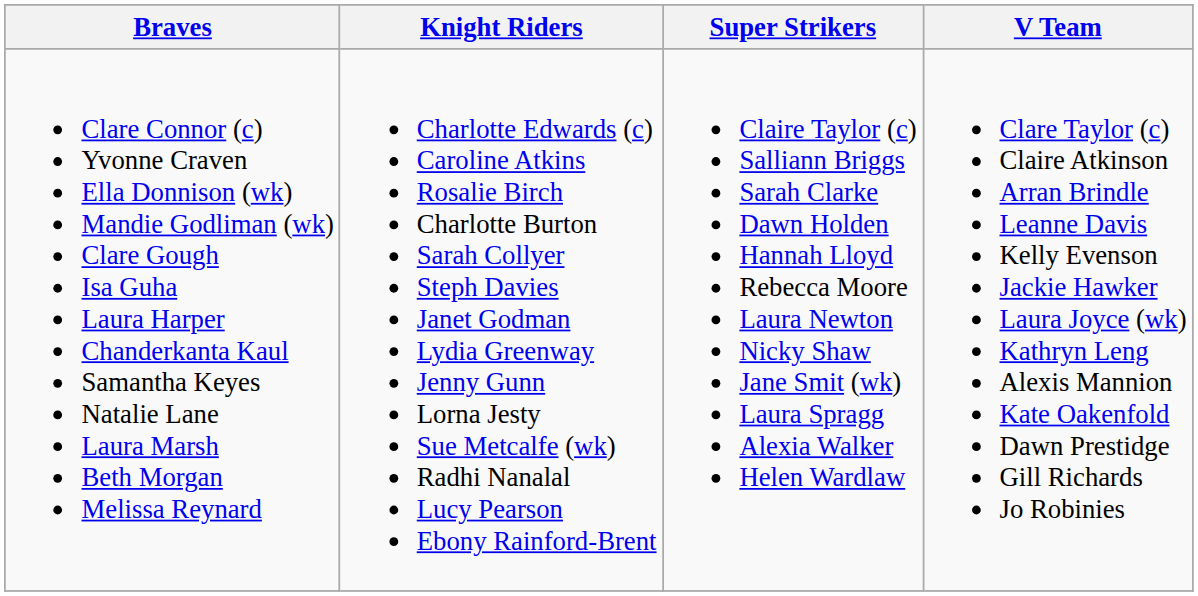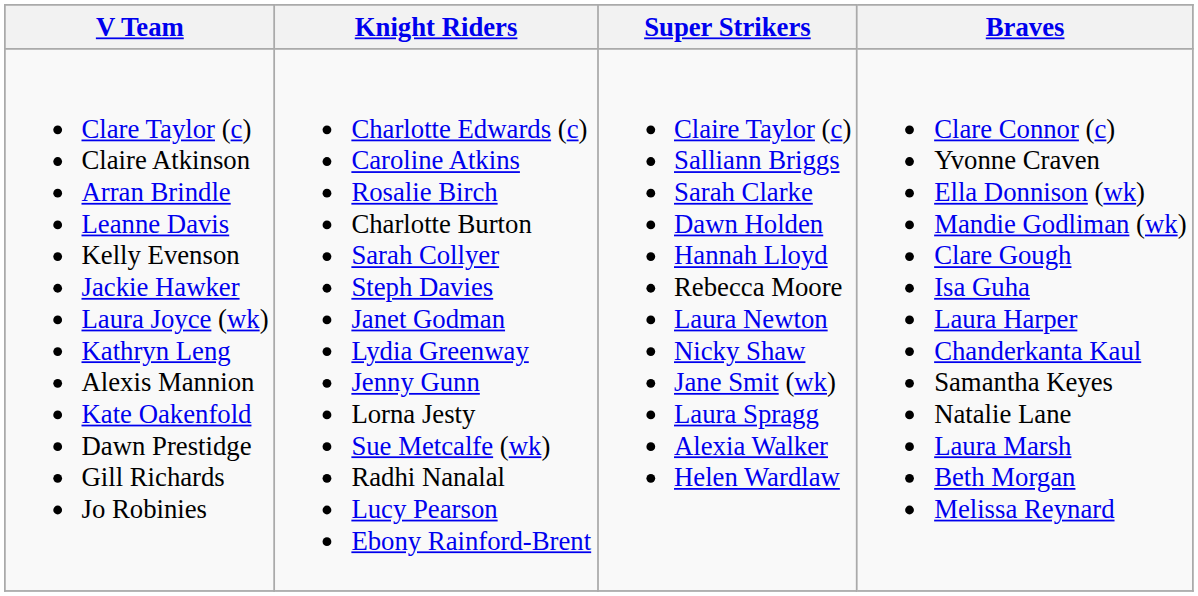columns swapped: (172, 26) <-> (1058, 26)
